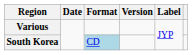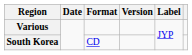(93, 42) lightblue background -> (93, 42) no background
